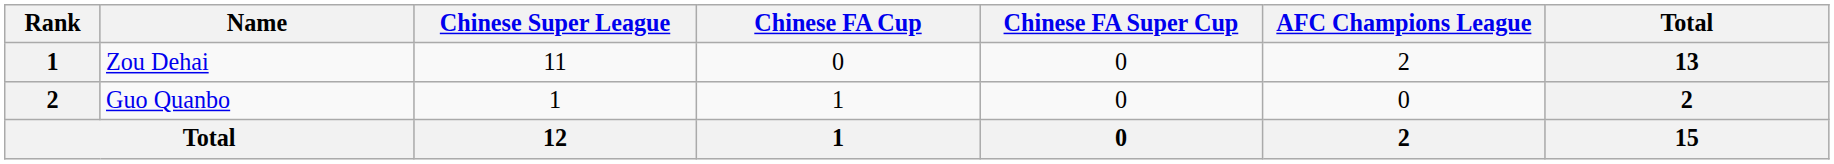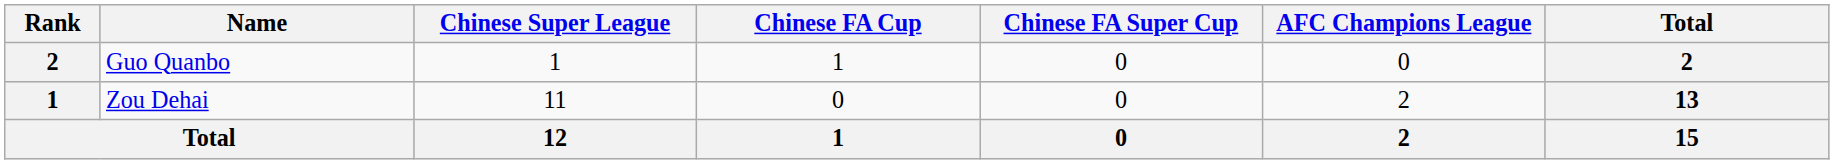rows swapped: (157, 61) <-> (168, 100)
